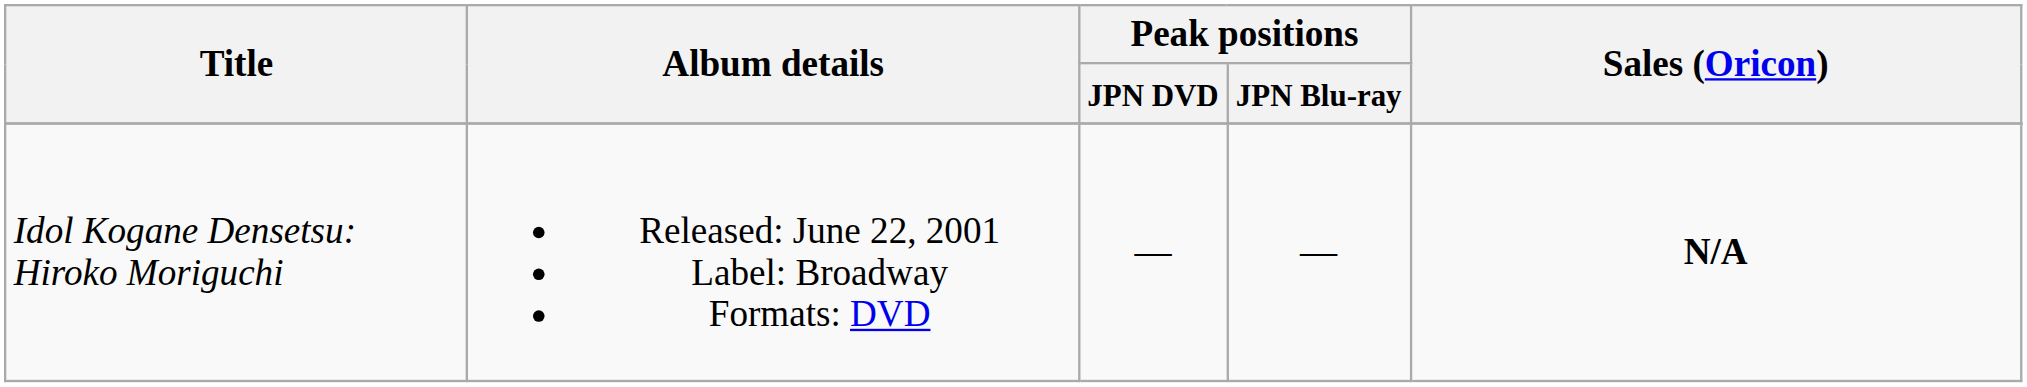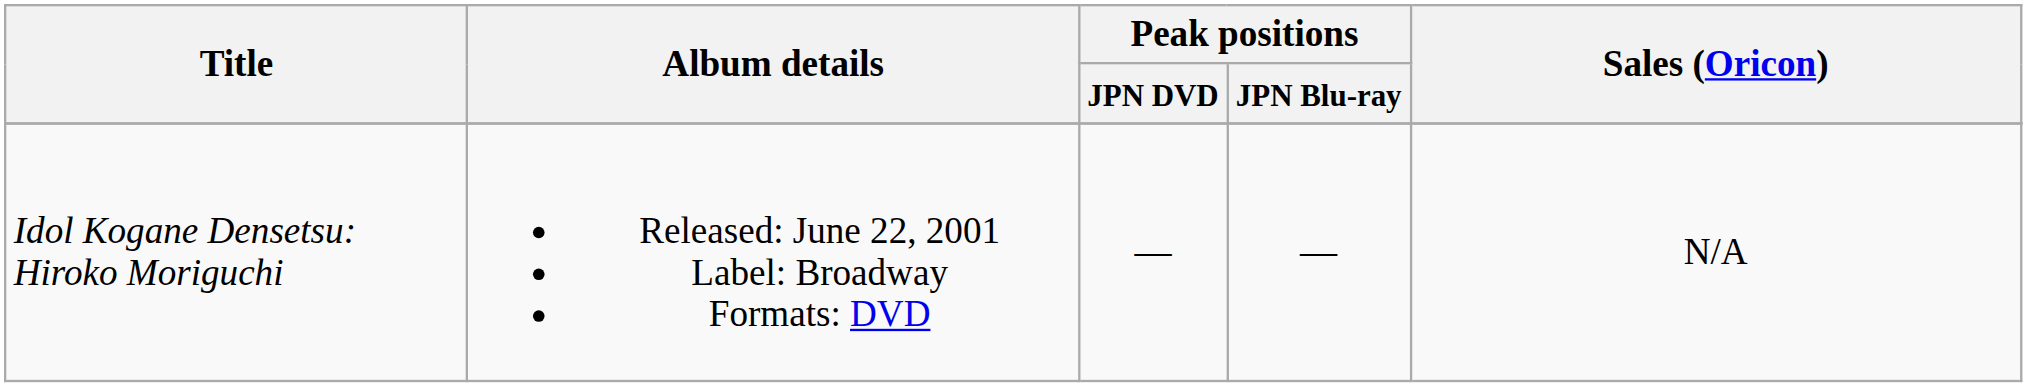(1716, 251) bold -> (1716, 251) normal
